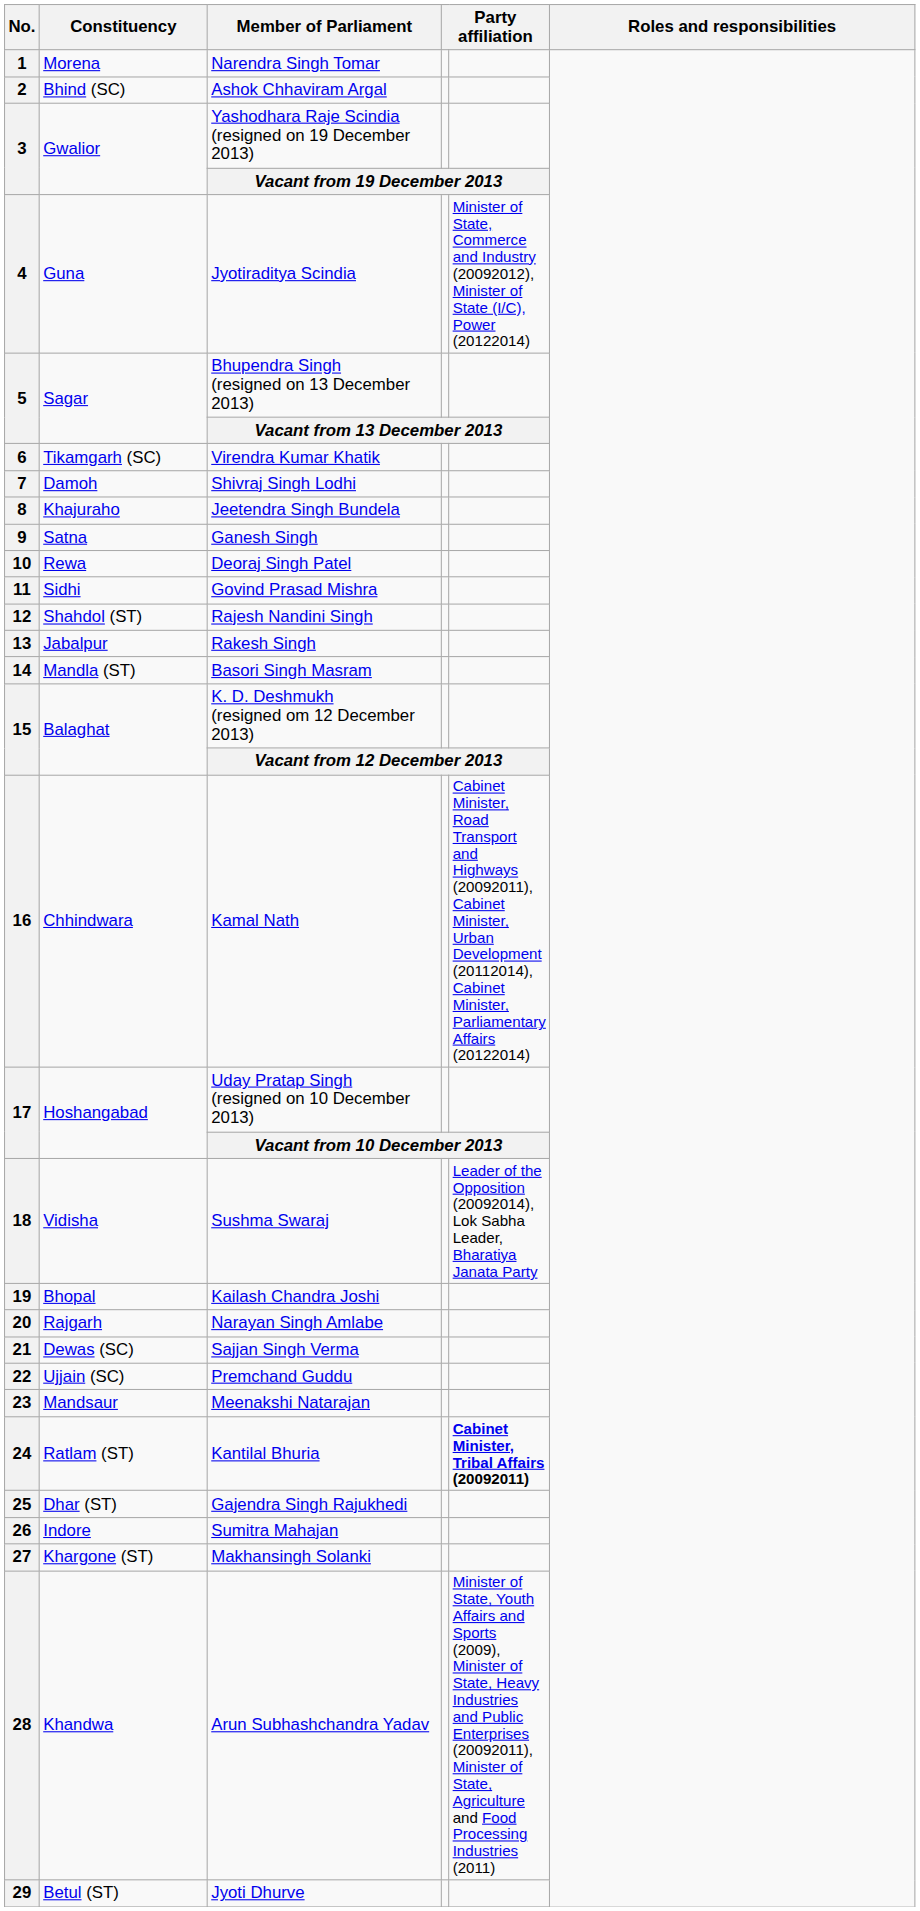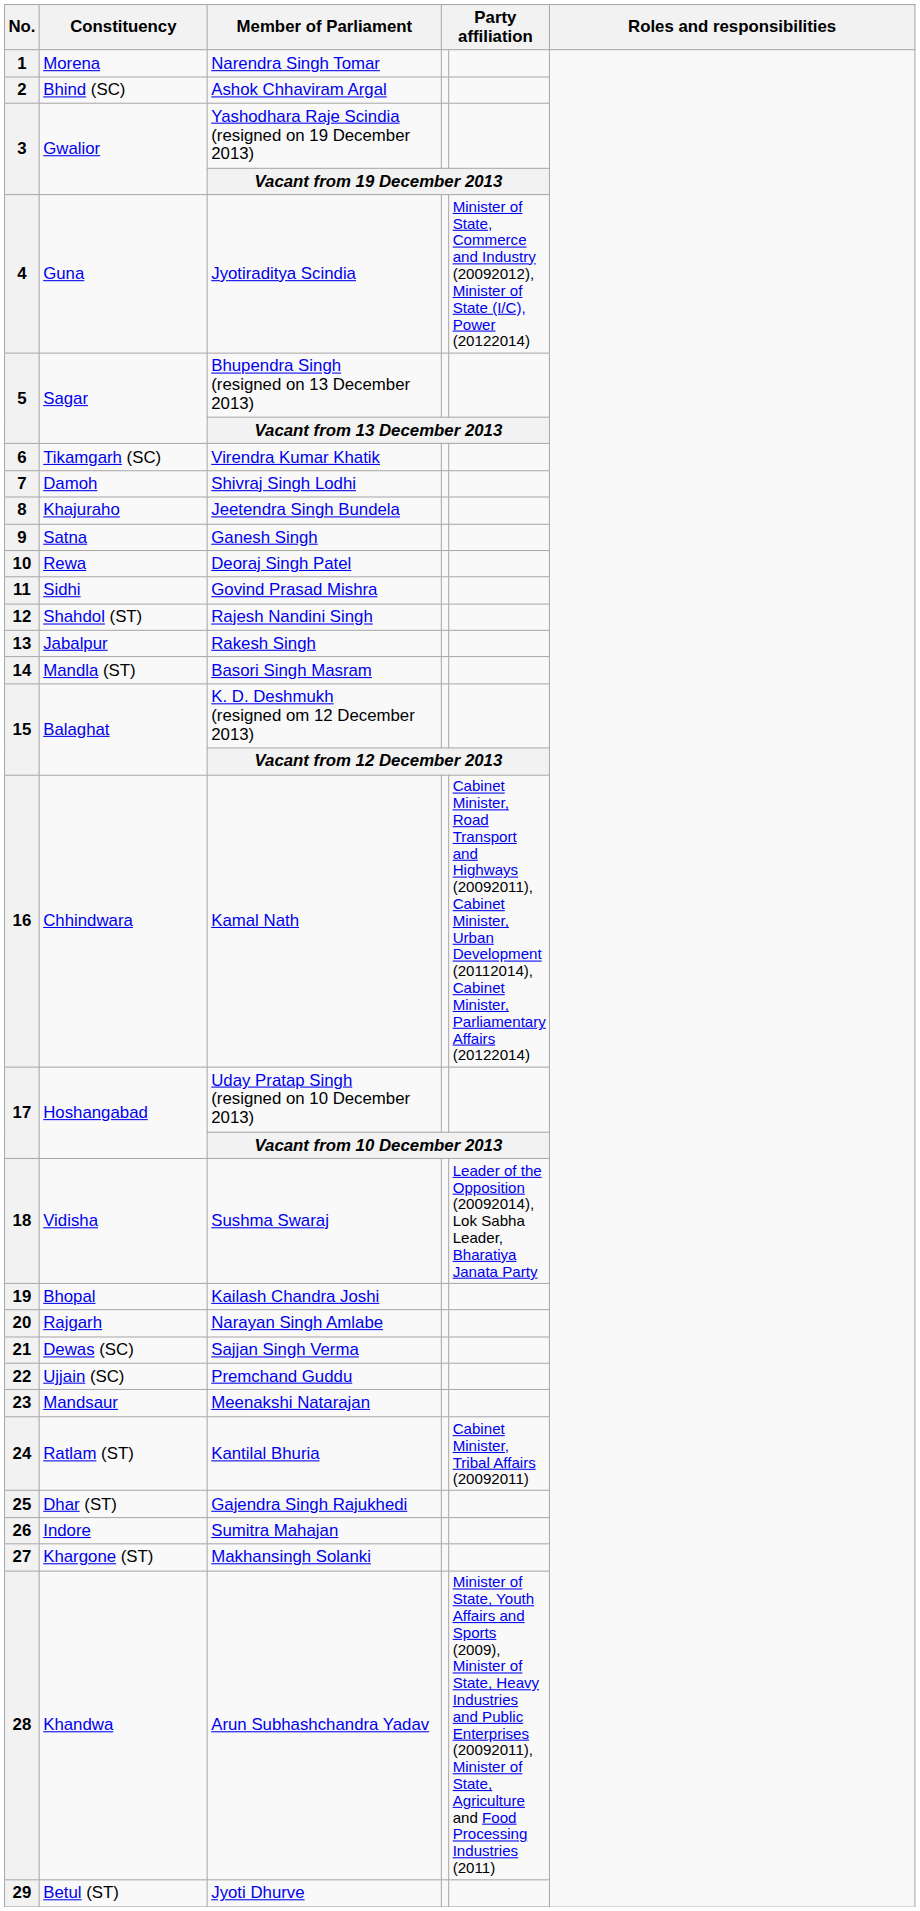(499, 1454) bold -> (494, 1454) normal
